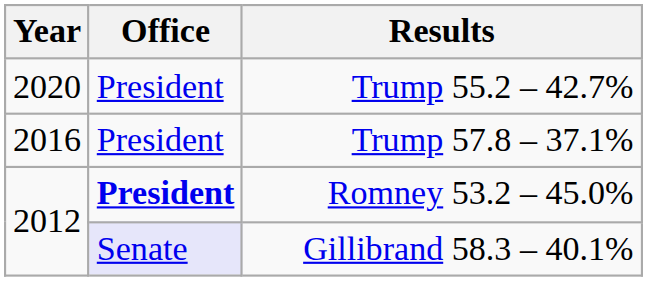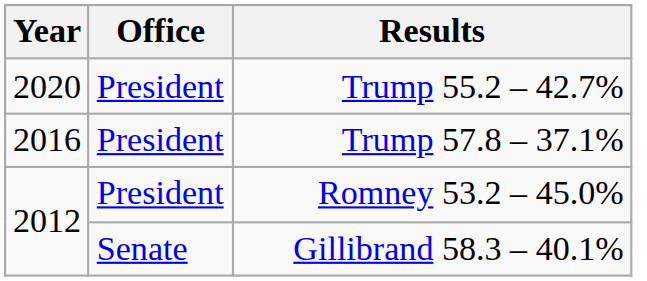(166, 193) bold -> (160, 193) normal
(142, 247) lavender background -> (142, 247) no background
